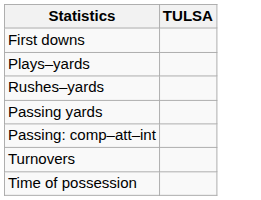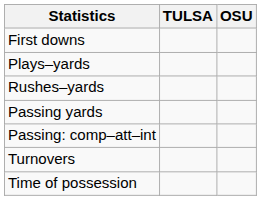+ column: (236, 16)
